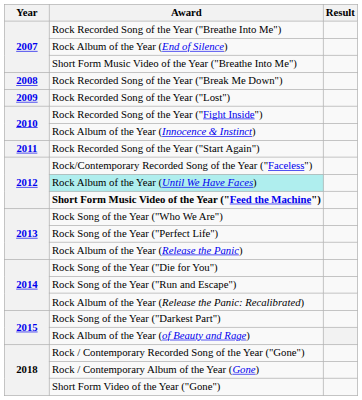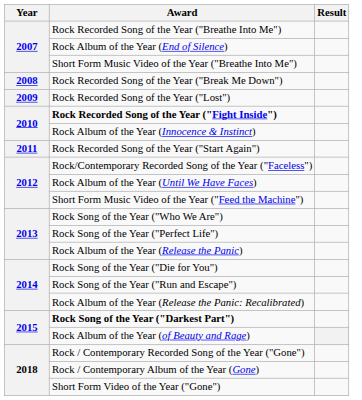(157, 115) normal -> (164, 115) bold
(154, 183) paleturquoise background -> (154, 183) no background
(186, 200) bold -> (178, 200) normal
(136, 319) normal -> (143, 319) bold
